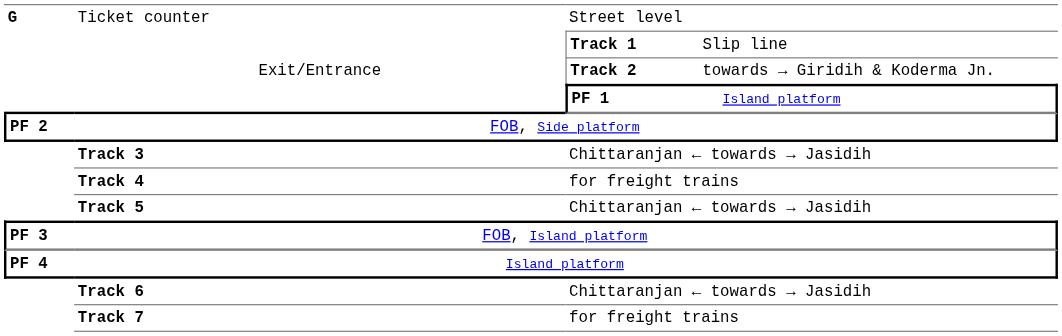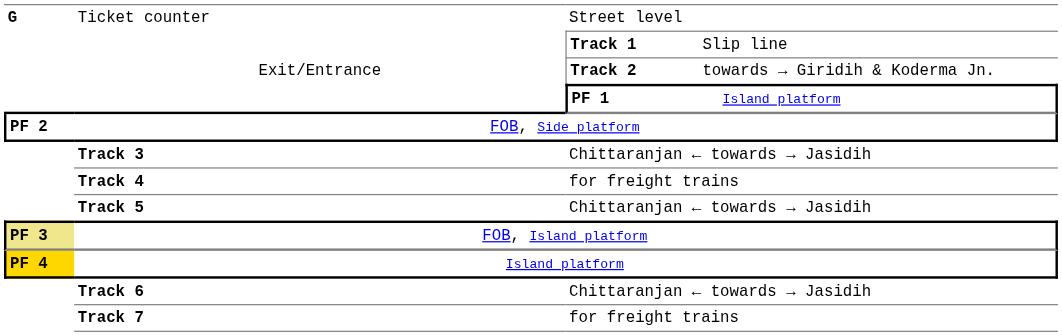(29, 236) no background -> (29, 236) khaki background
(29, 264) no background -> (29, 264) gold background
